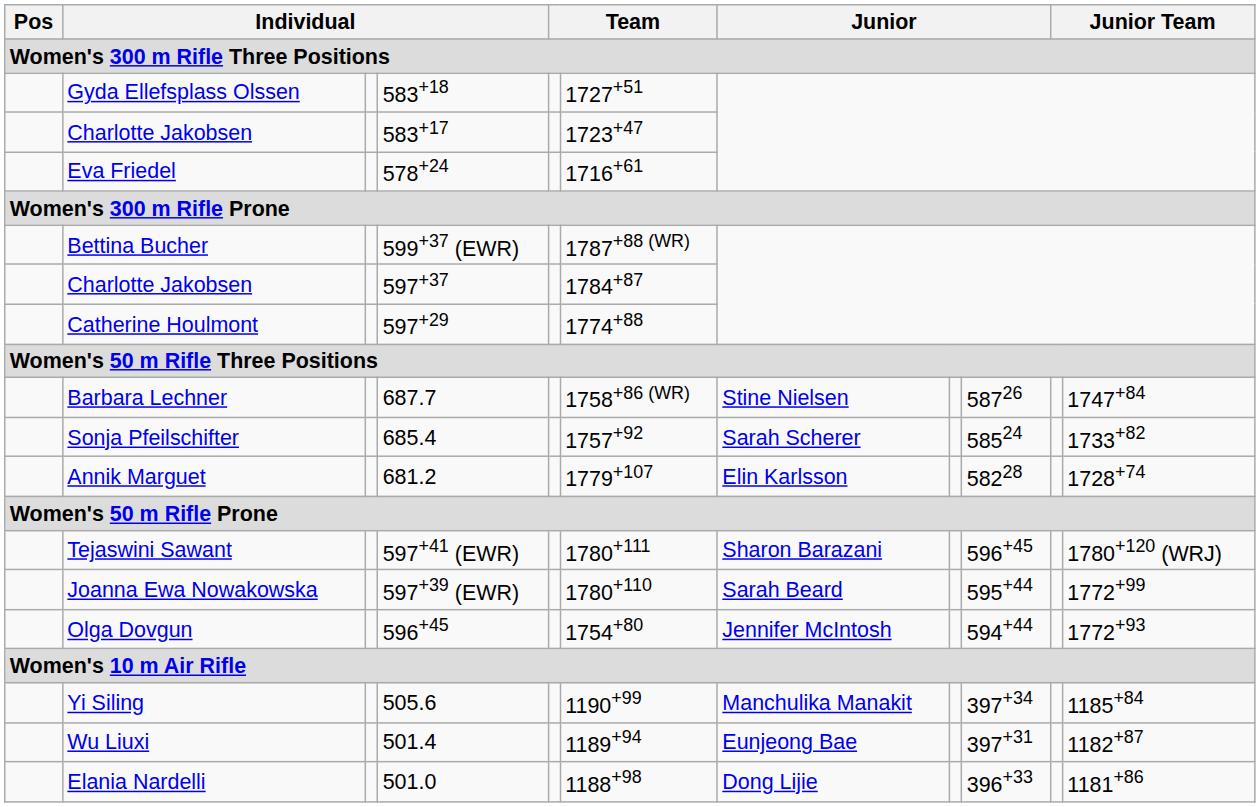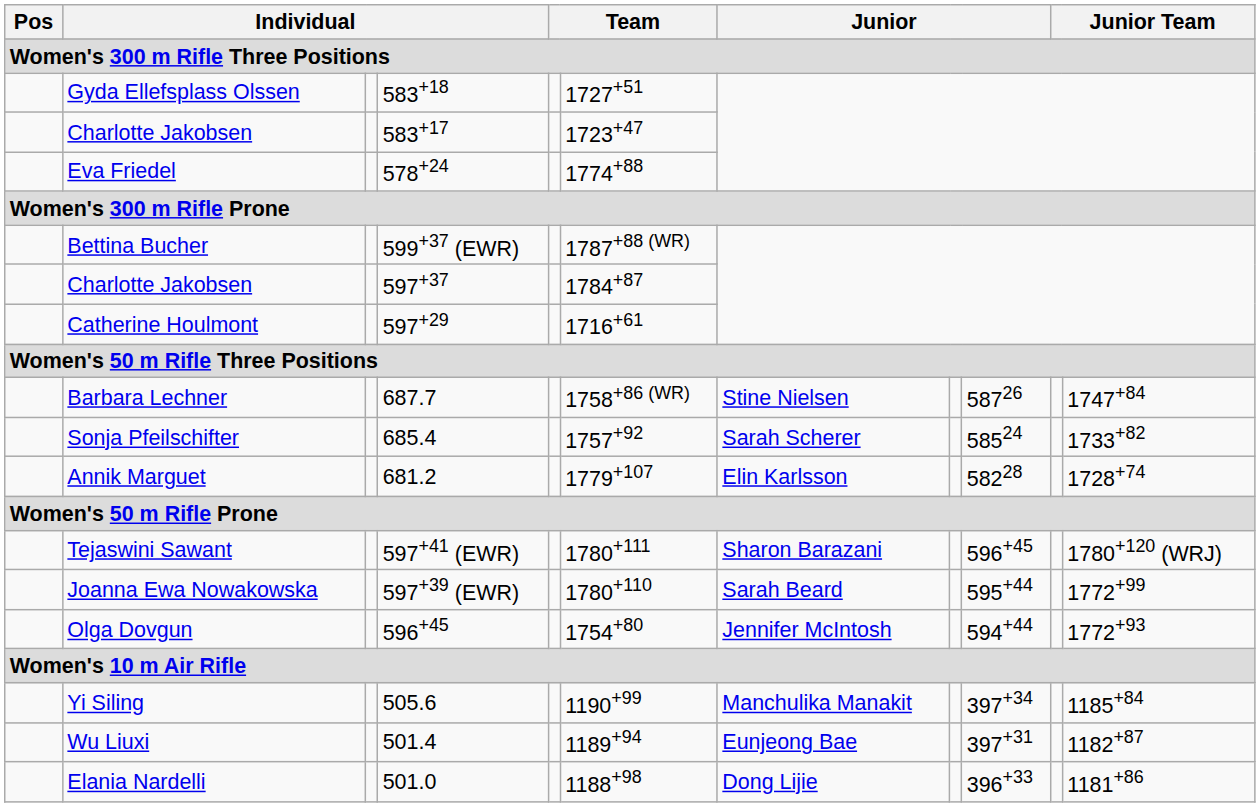(604, 172) 1716+61 -> (604, 172) 1774+88
(604, 324) 1774+88 -> (604, 324) 1716+61
